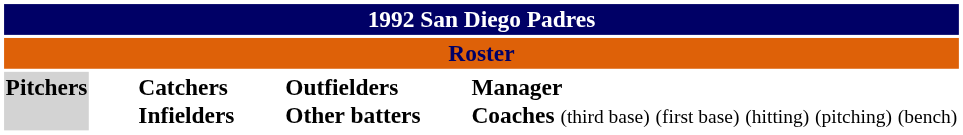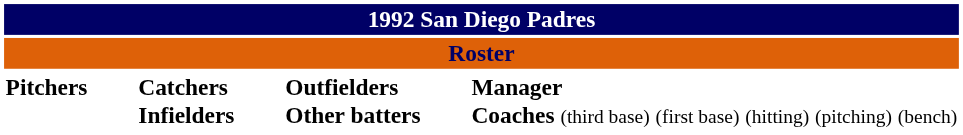(47, 86) lightgrey background -> (47, 86) no background
